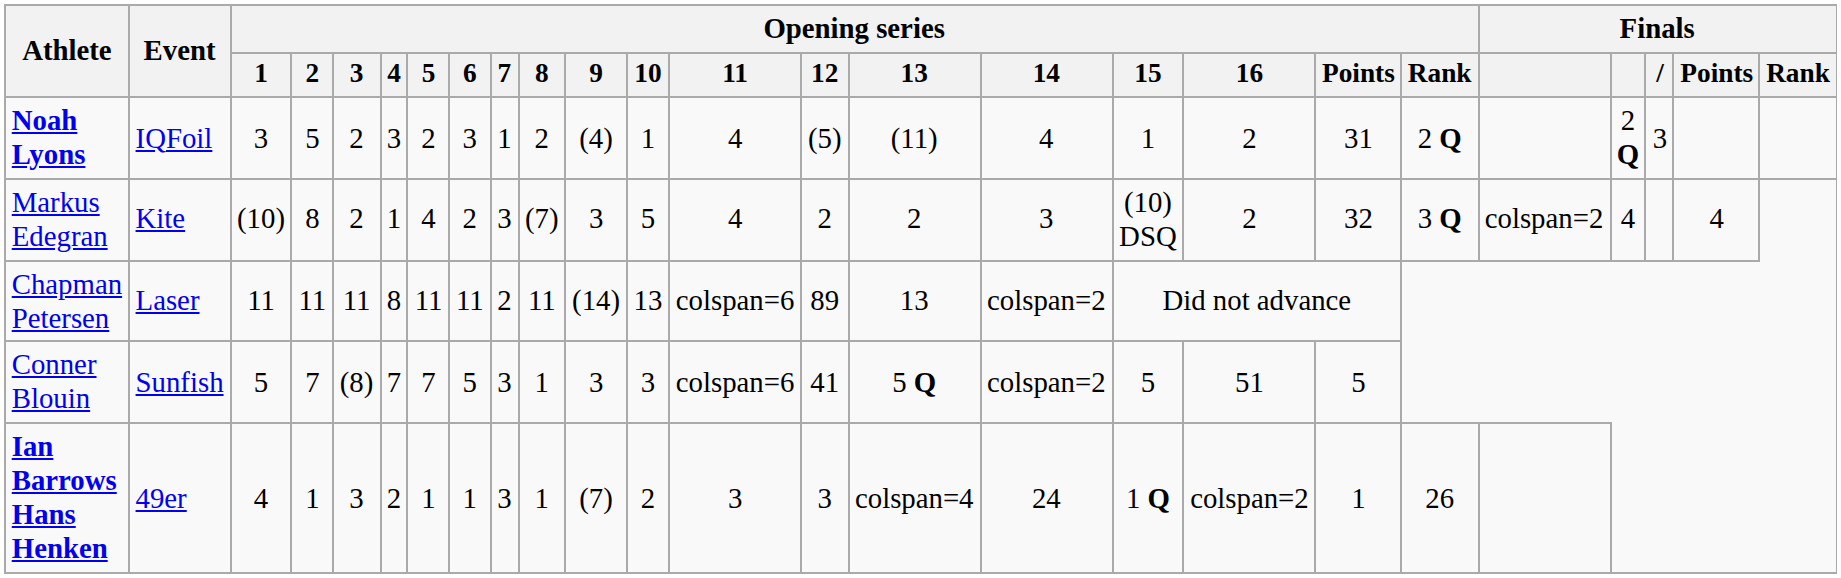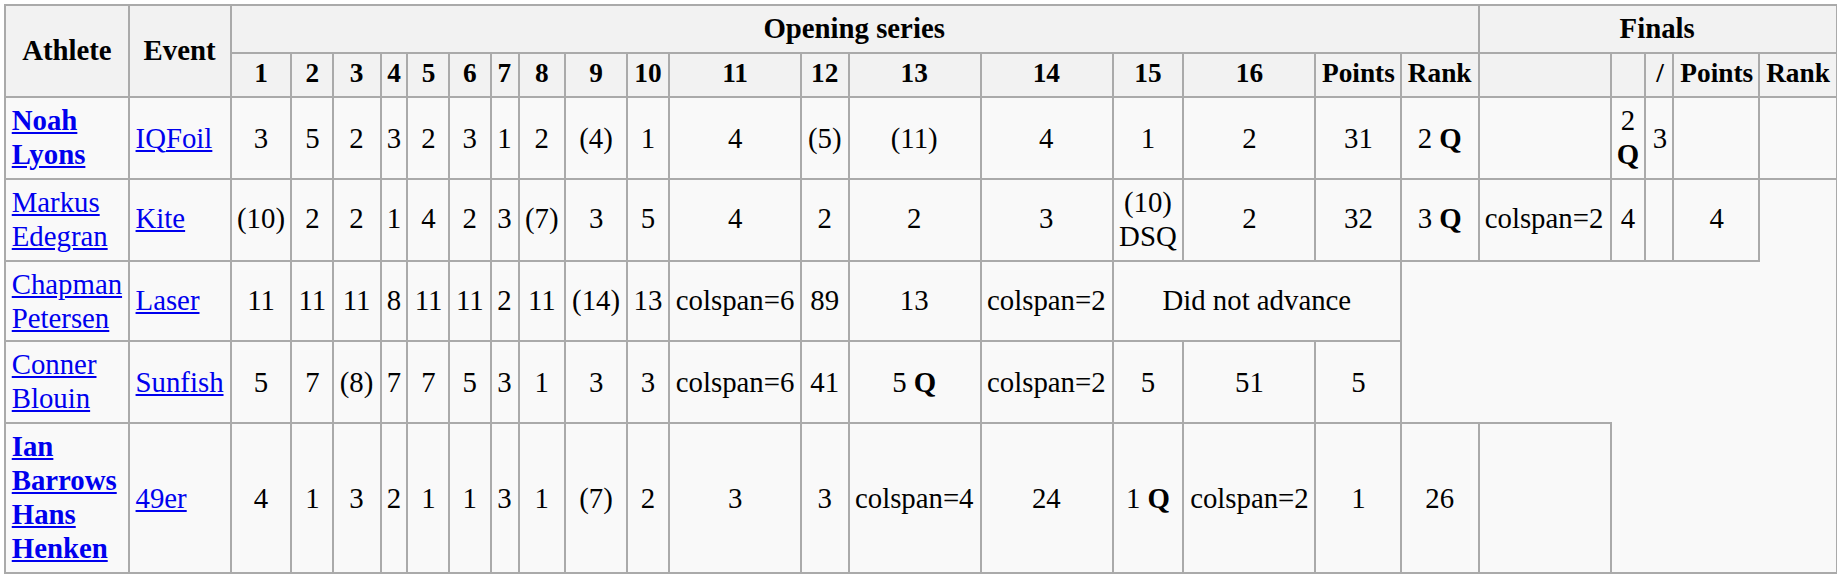(312, 219) 8 -> (312, 219) 2
